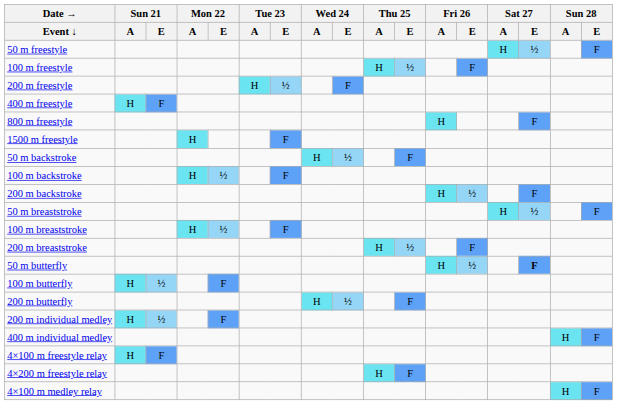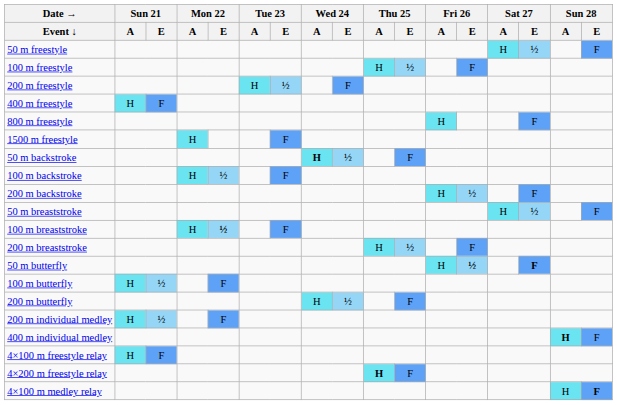(317, 157) normal -> (317, 157) bold
(224, 229) normal -> (224, 229) bold
(472, 265) normal -> (472, 265) bold
(566, 337) normal -> (566, 337) bold
(379, 373) normal -> (379, 373) bold
(597, 391) normal -> (597, 391) bold
